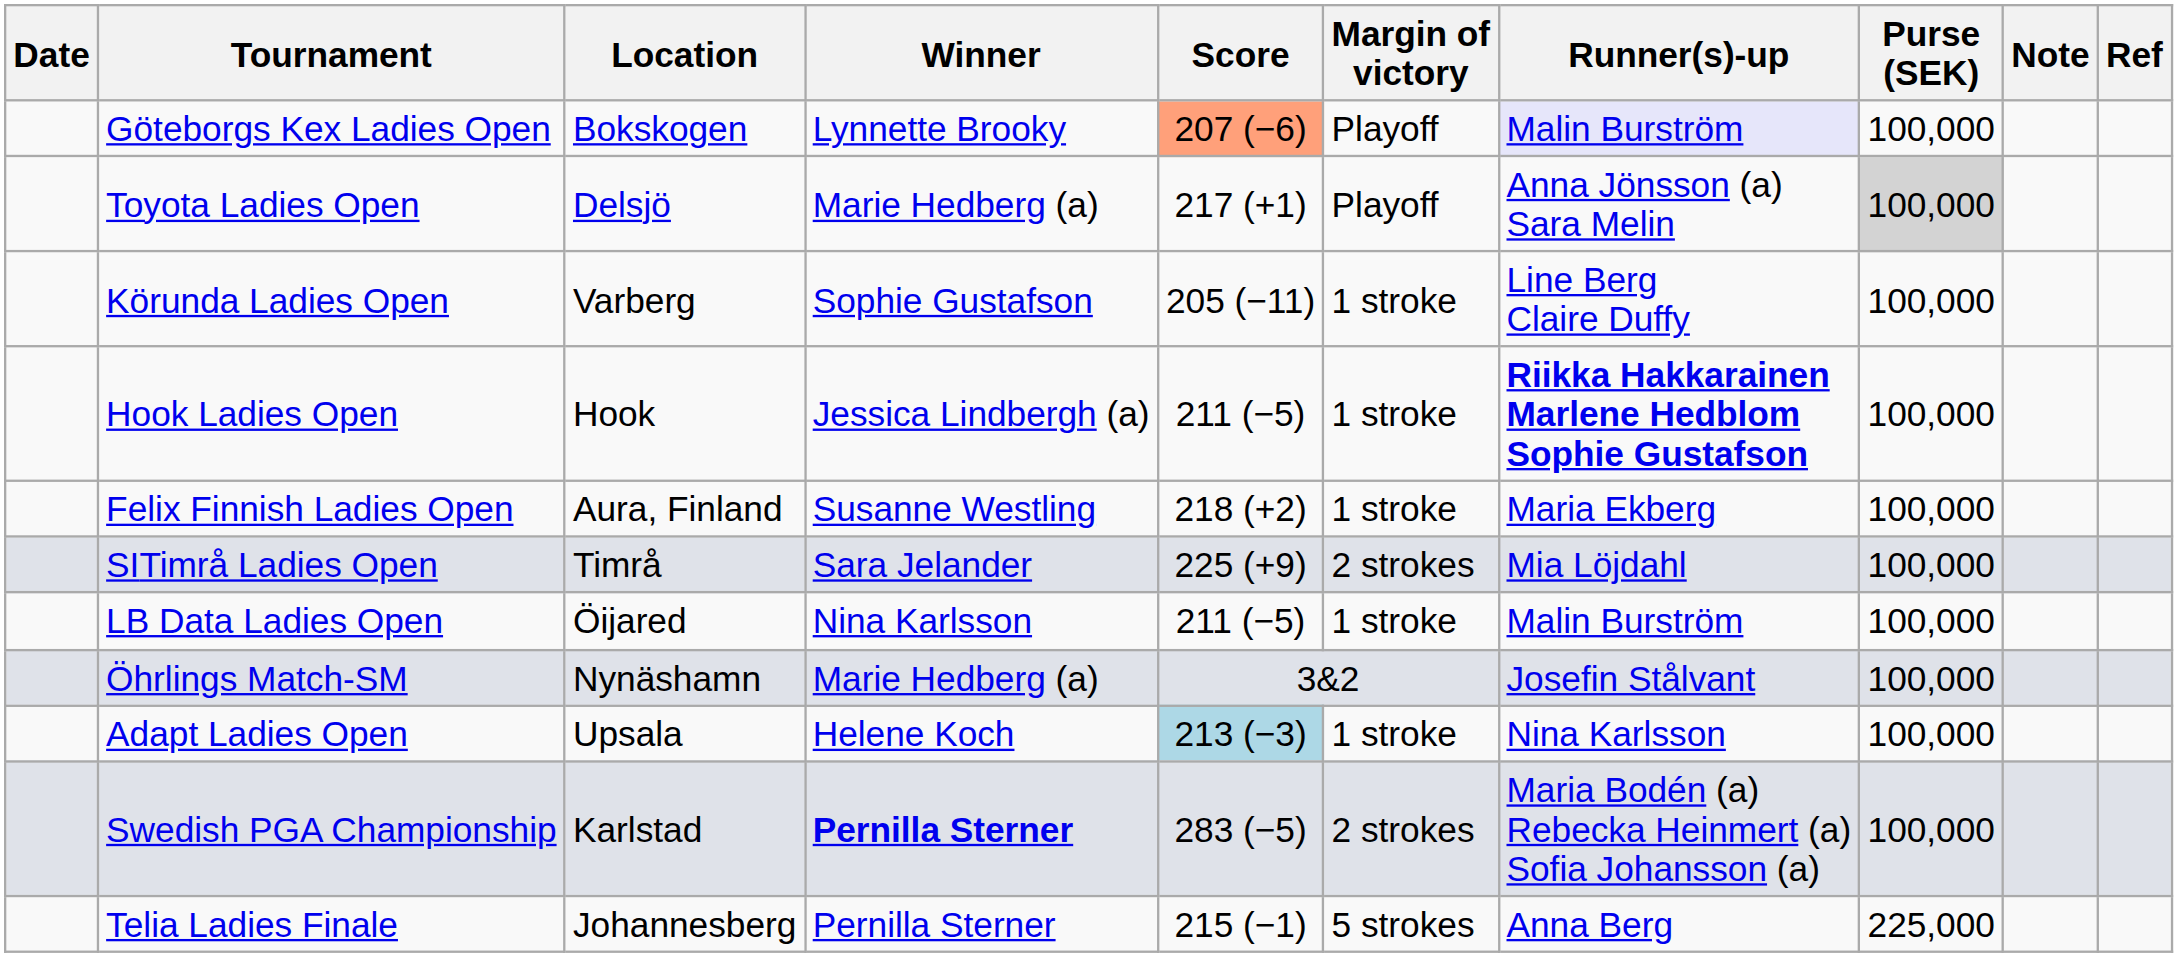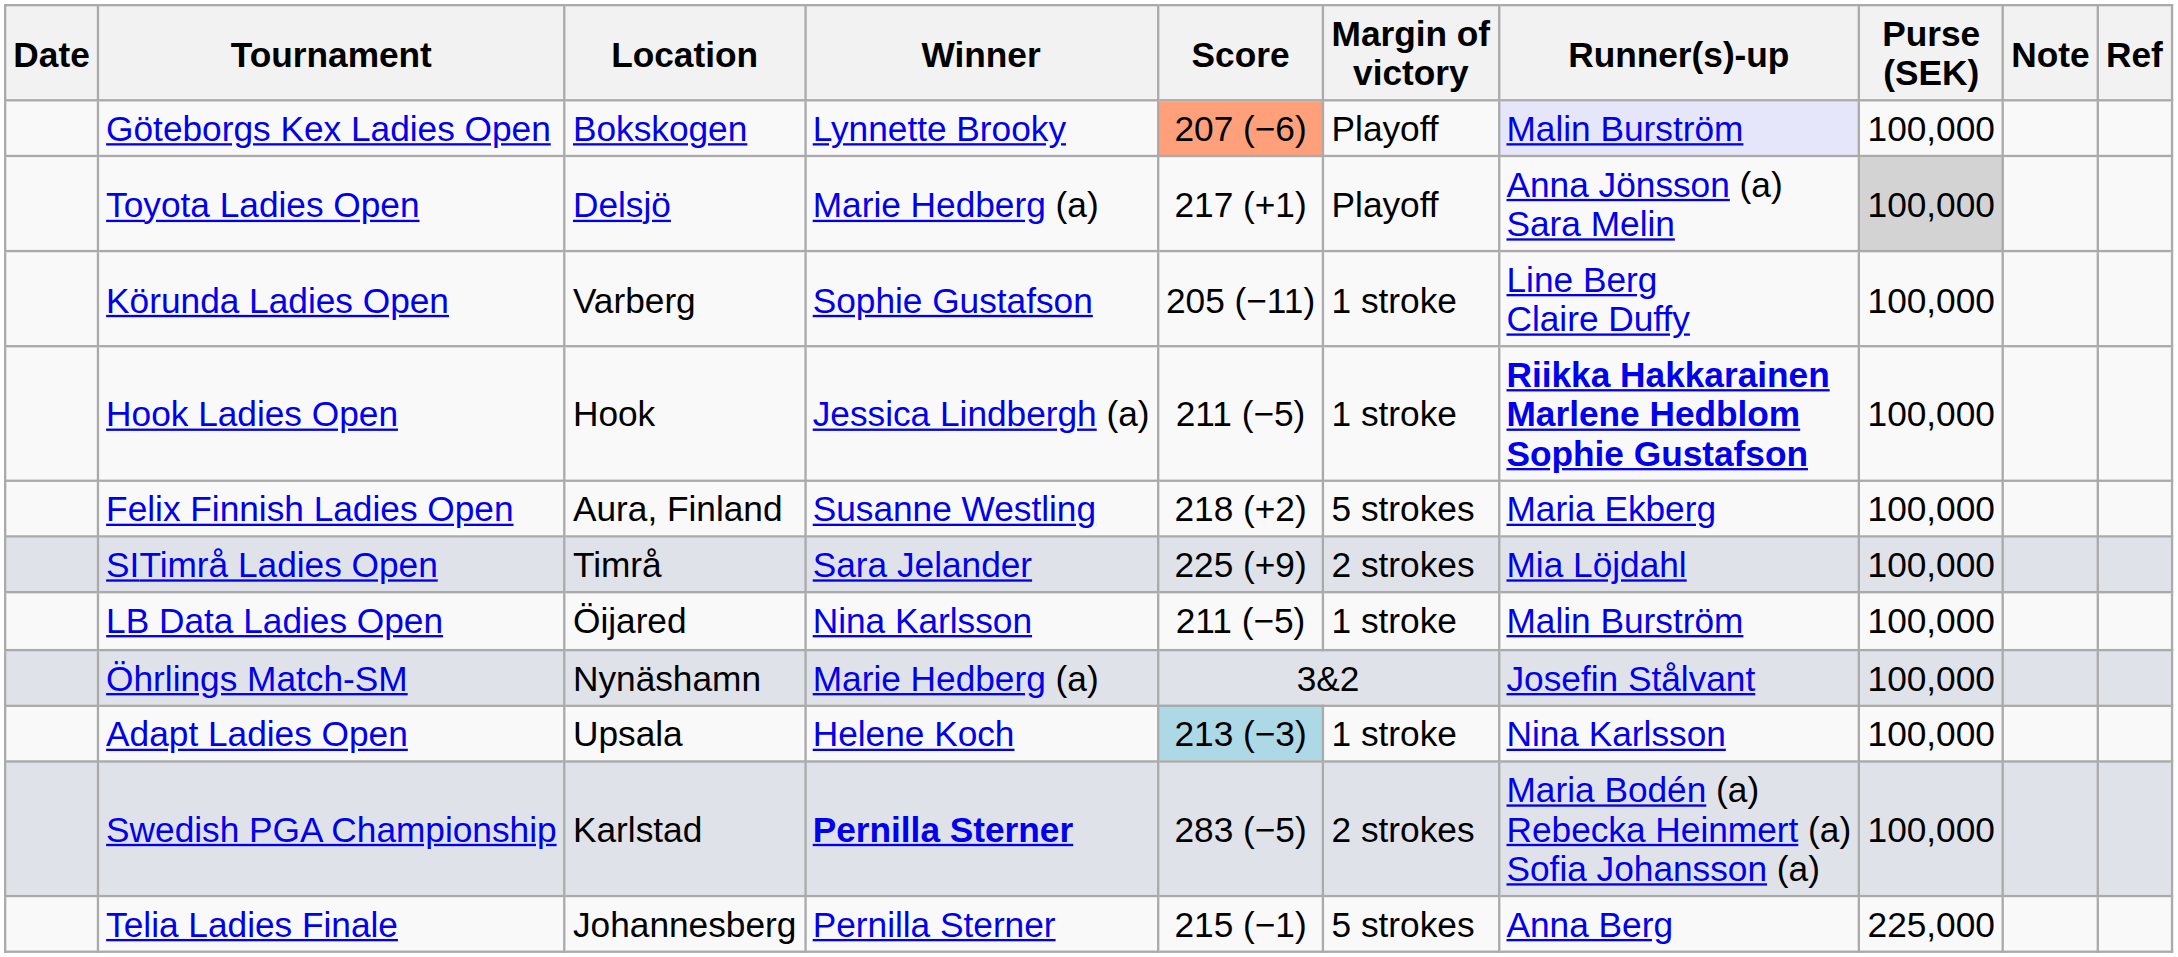(1394, 510) 1 stroke -> (1403, 510) 5 strokes
